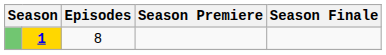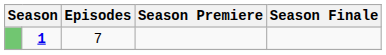(42, 39) gold background -> (42, 39) no background
(98, 39) 8 -> (98, 39) 7
